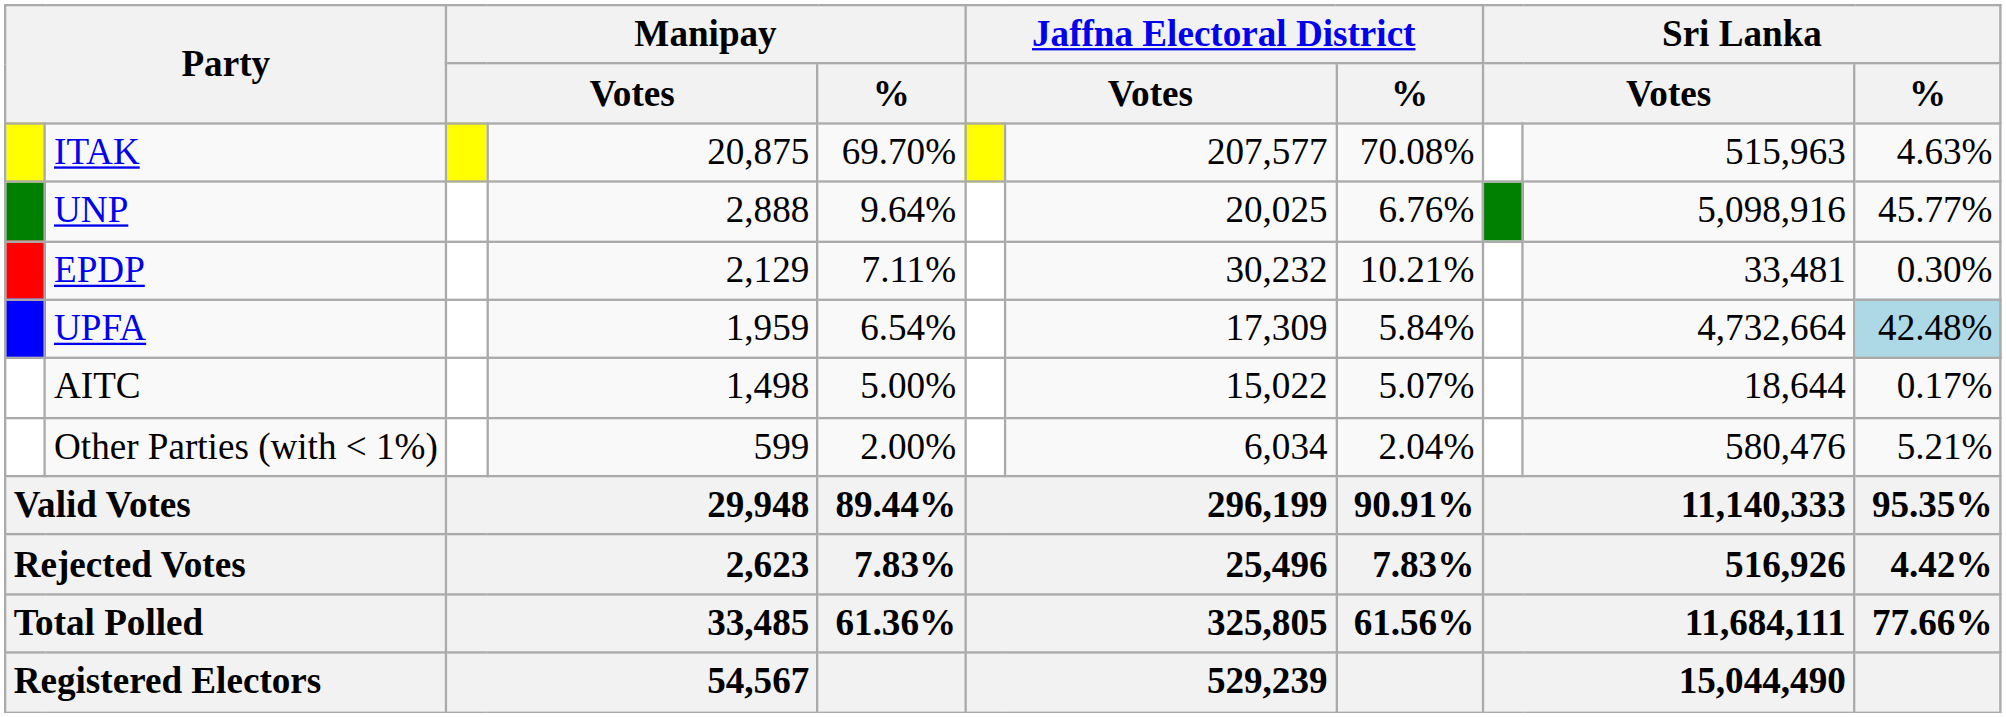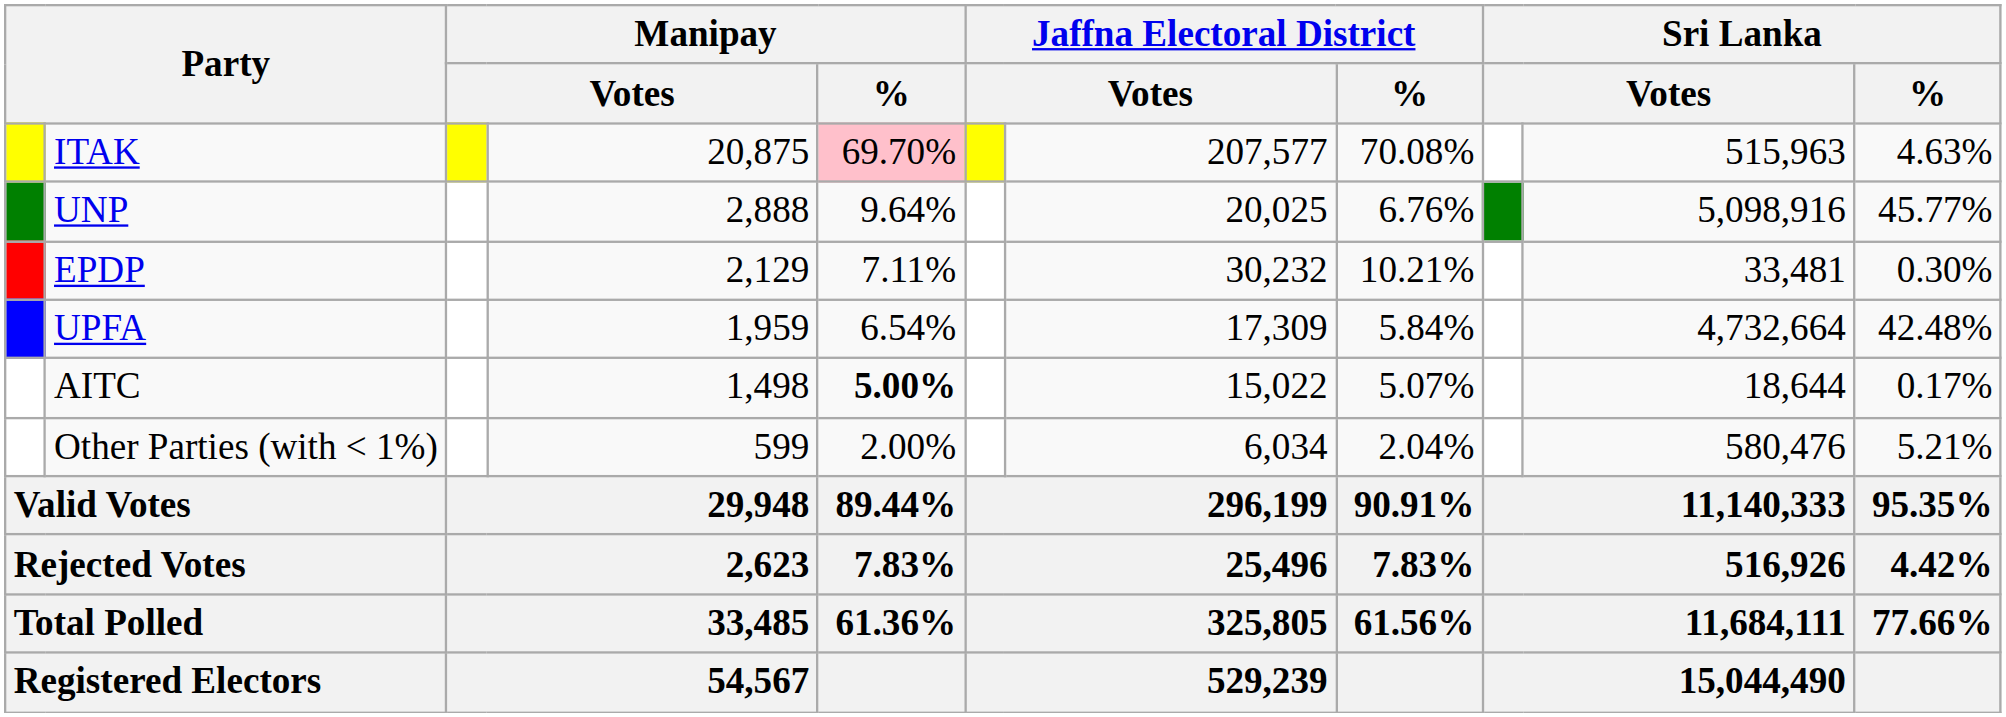(899, 151) no background -> (899, 151) pink background
(1935, 328) lightblue background -> (1935, 328) no background
(908, 387) normal -> (905, 387) bold
